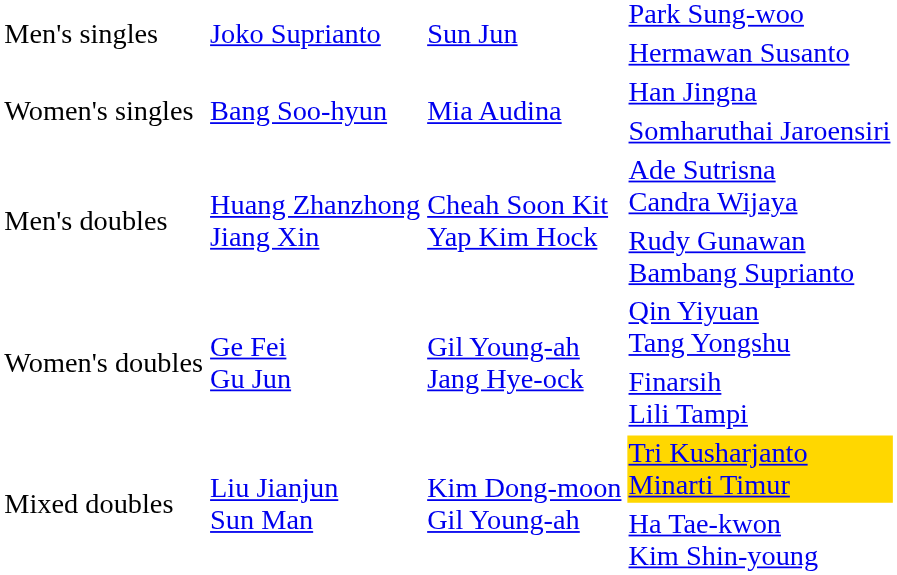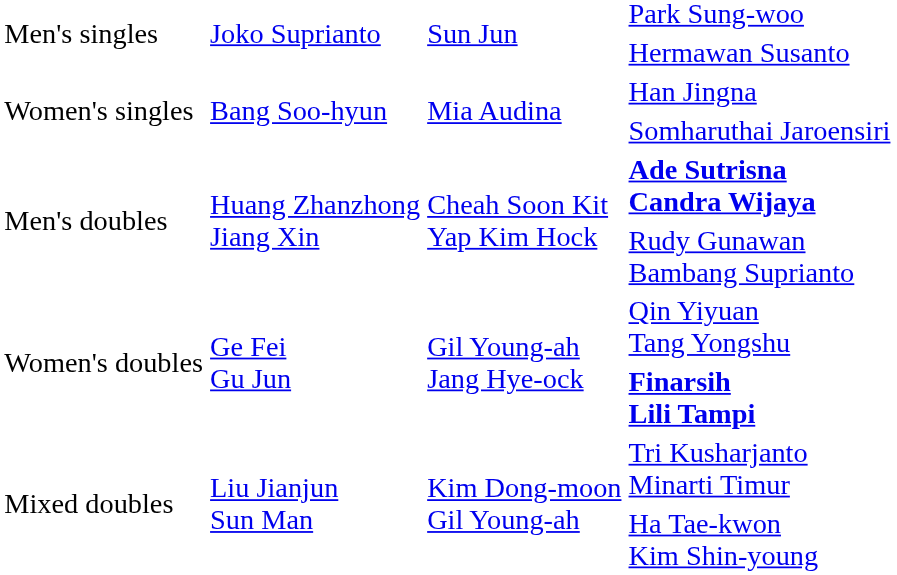(713, 185) normal -> (722, 185) bold
(688, 397) normal -> (692, 397) bold
(718, 468) gold background -> (718, 468) no background
